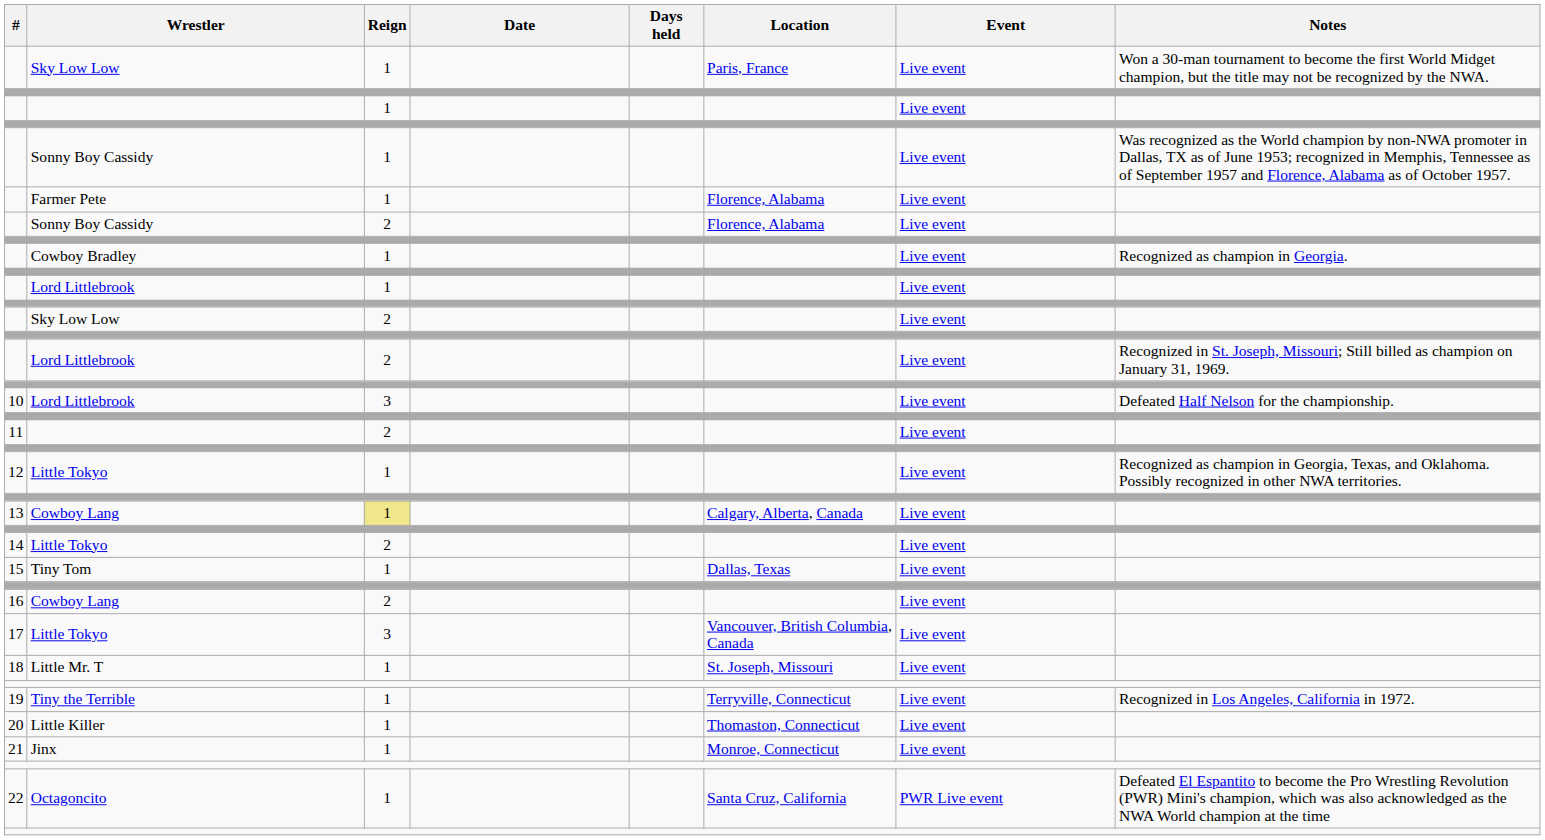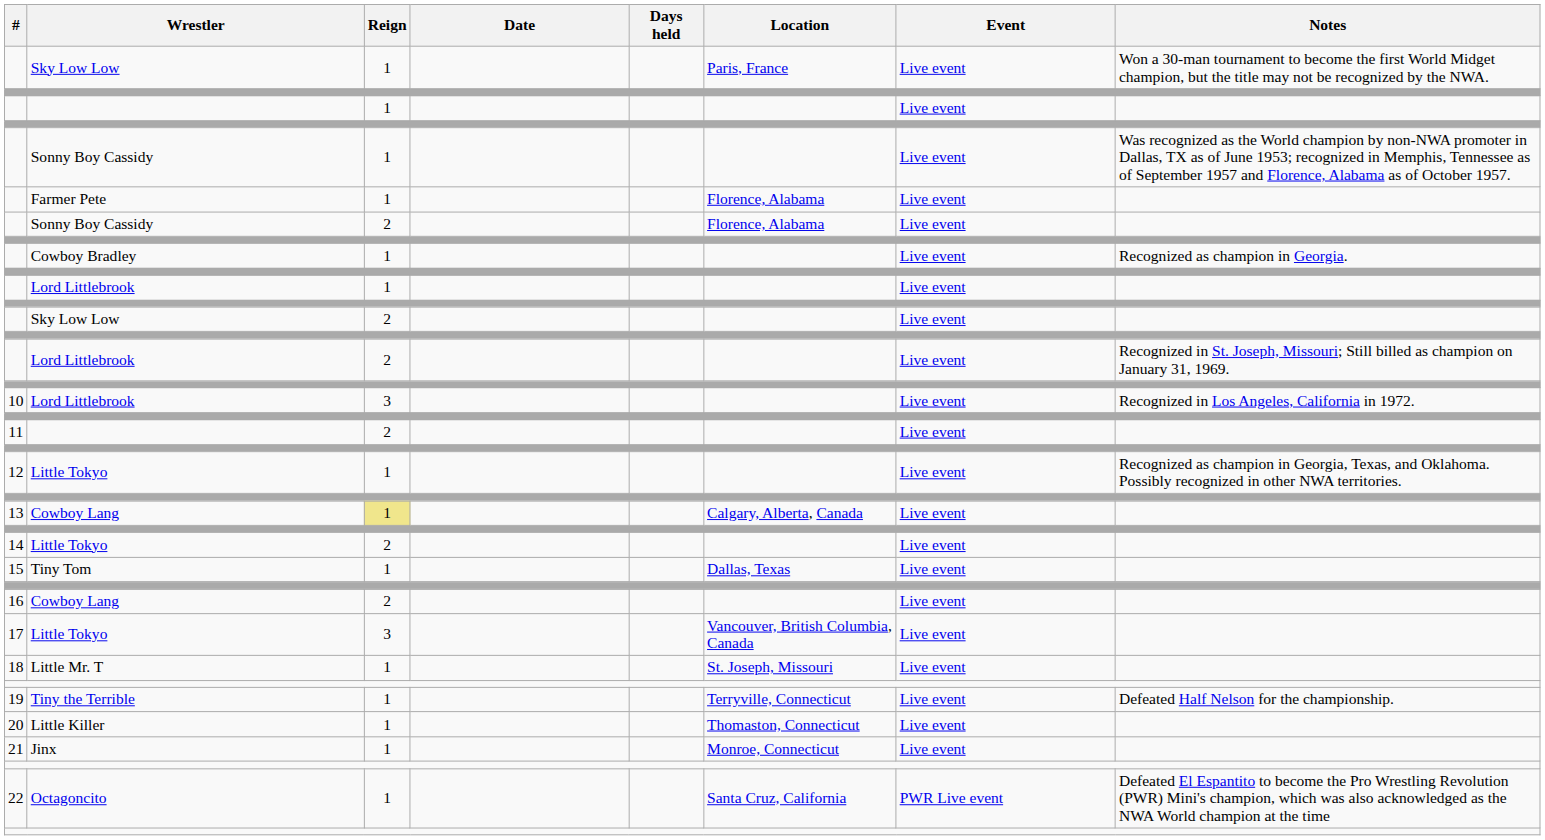(1256, 400) Defeated Half Nelson for the championship. -> (1267, 400) Recognized in Los Angeles, California in 1972.
(1267, 699) Recognized in Los Angeles, California in 1972. -> (1256, 699) Defeated Half Nelson for the championship.
